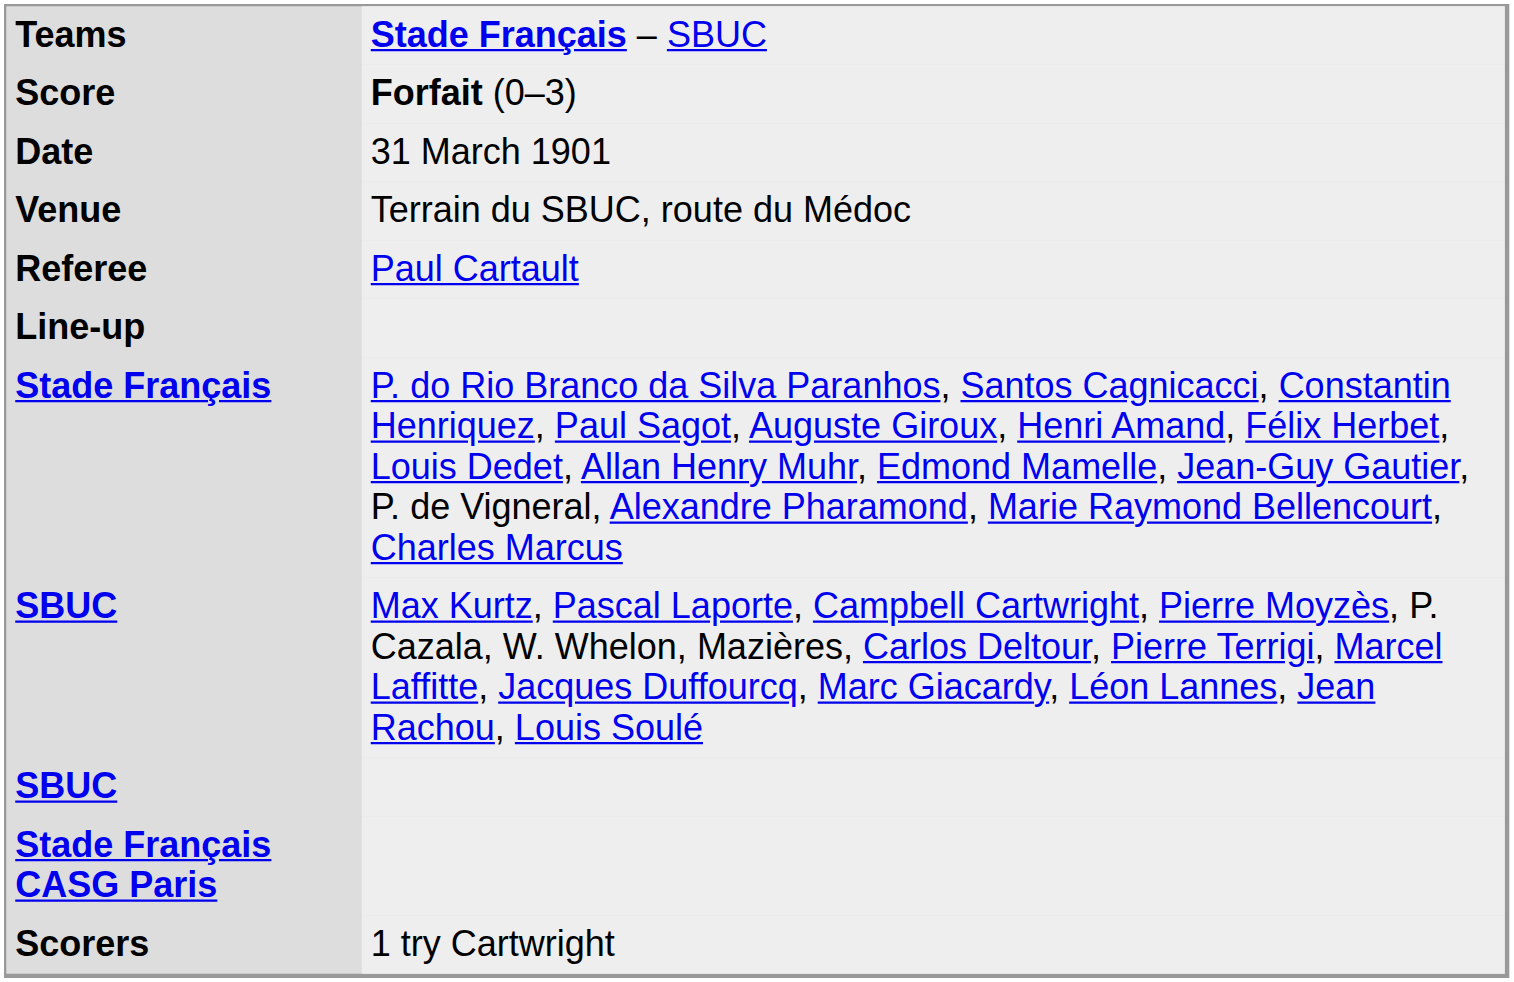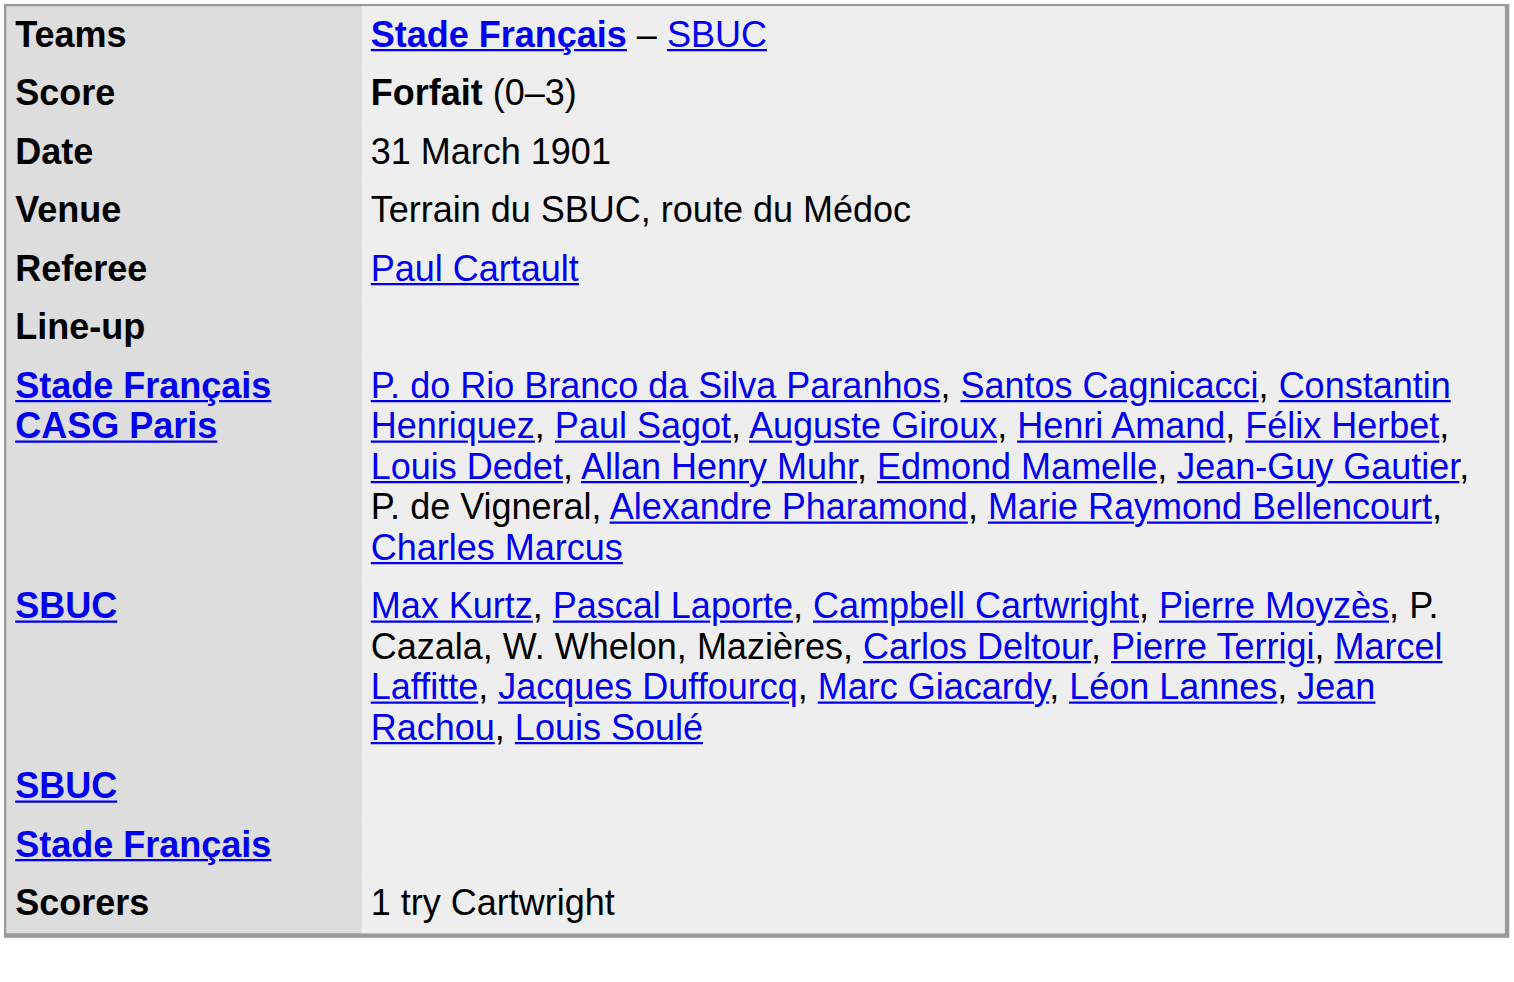(143, 385) Stade Français -> (143, 406) Stade Français CASG Paris
(143, 865) Stade Français CASG Paris -> (143, 844) Stade Français
